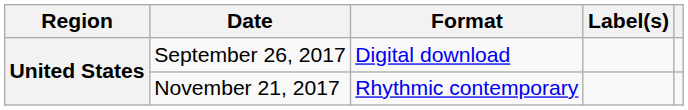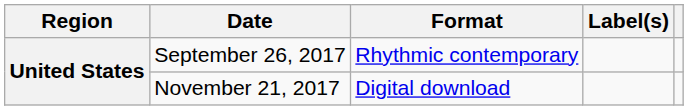(433, 54) Digital download -> (467, 54) Rhythmic contemporary
(467, 88) Rhythmic contemporary -> (433, 88) Digital download
